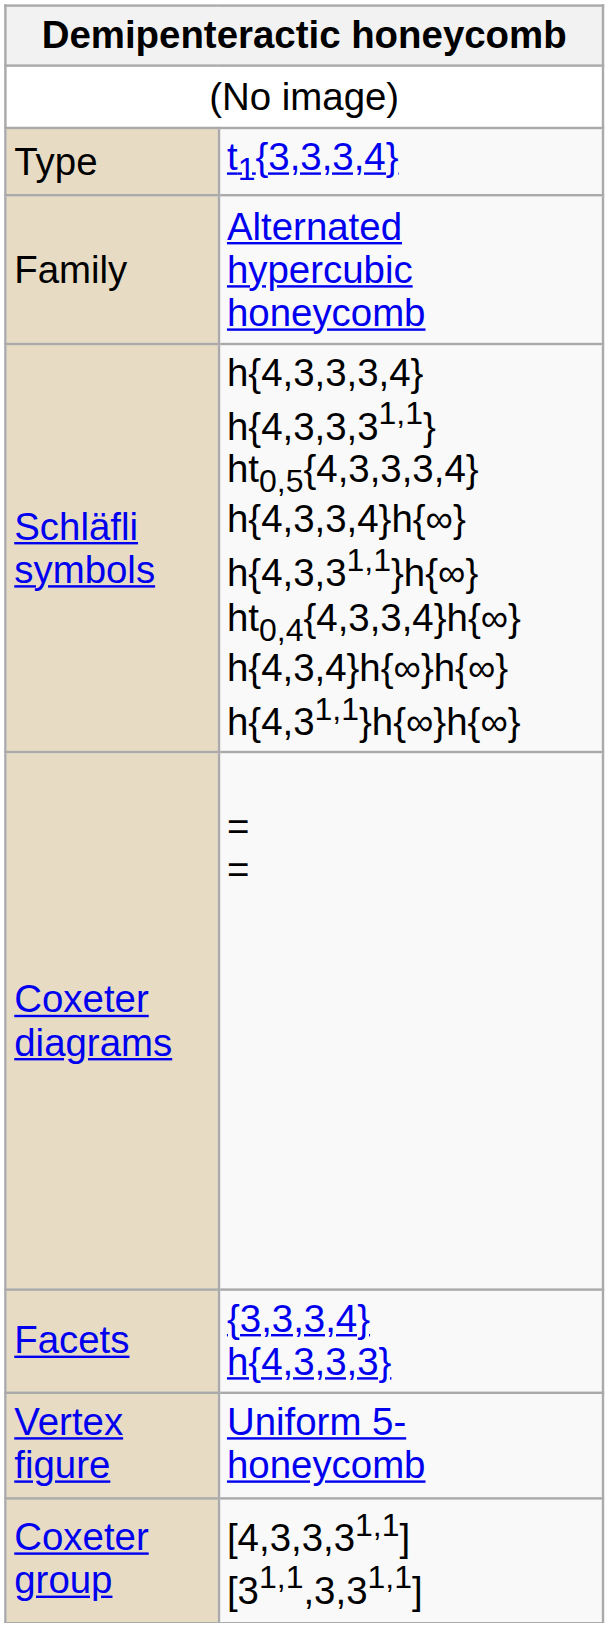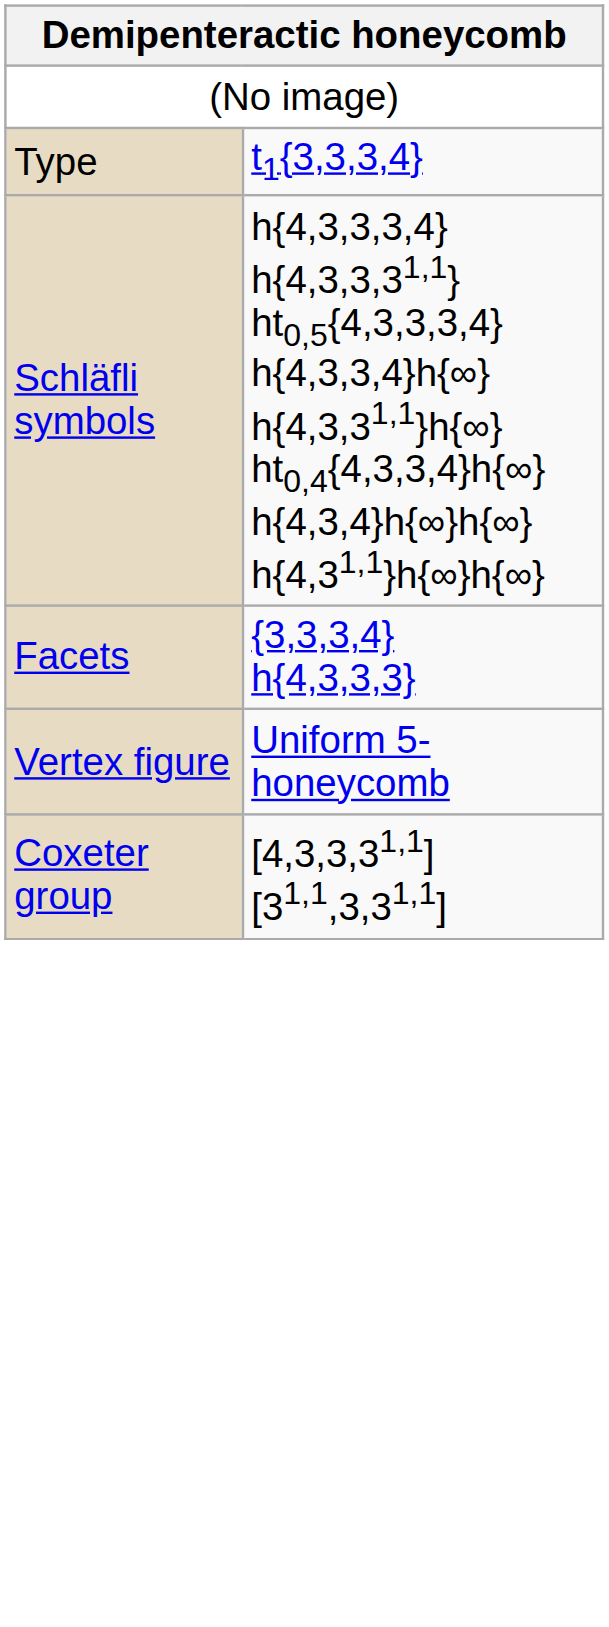- row: (71, 268)
- row: (93, 1020)
